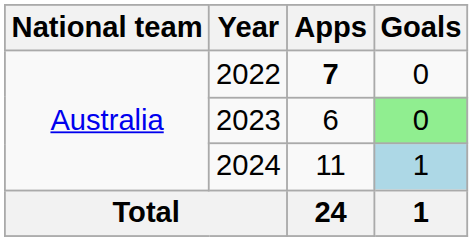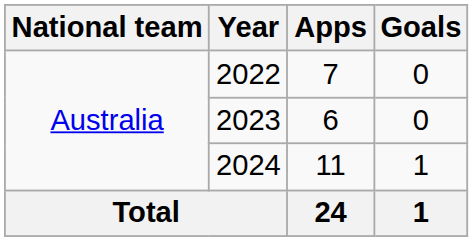(331, 73) bold -> (331, 73) normal
(421, 119) lightgreen background -> (421, 119) no background
(421, 166) lightblue background -> (421, 166) no background
